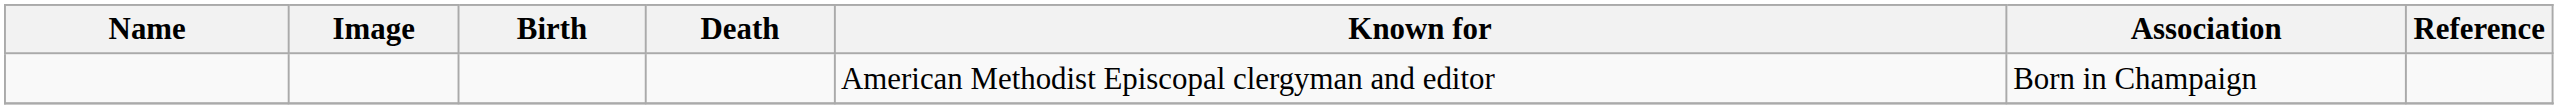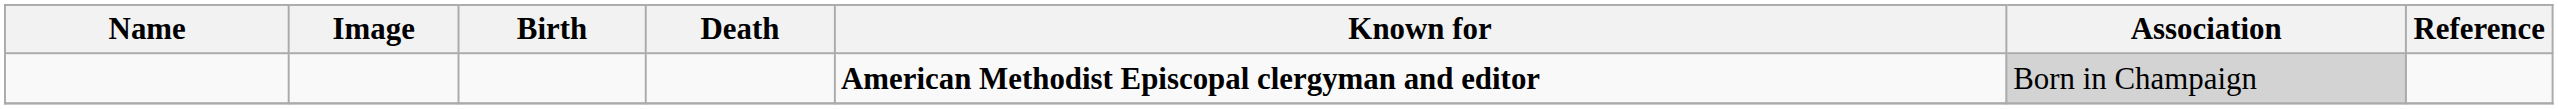(1168, 77) normal -> (1191, 77) bold
(2135, 77) no background -> (2135, 77) lightgrey background
